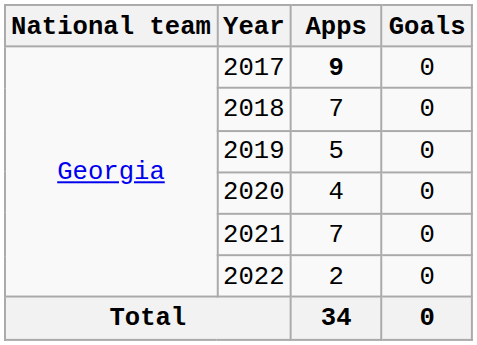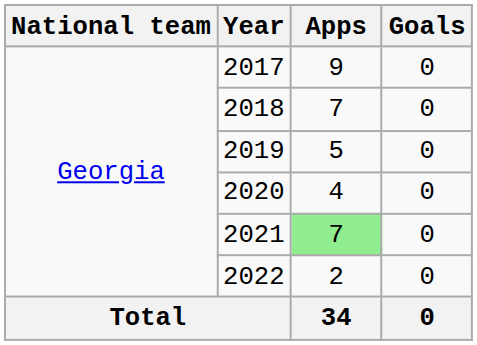(336, 68) bold -> (336, 68) normal
(336, 235) no background -> (336, 235) lightgreen background
